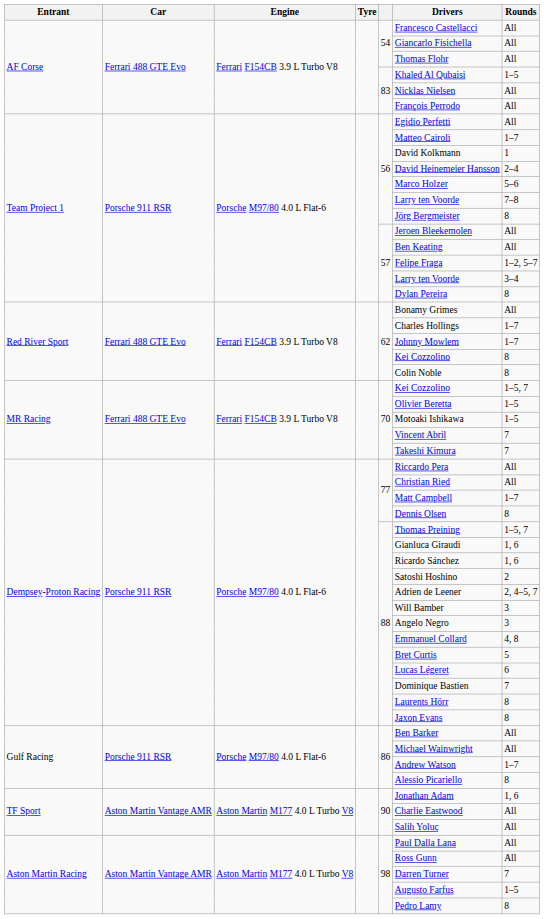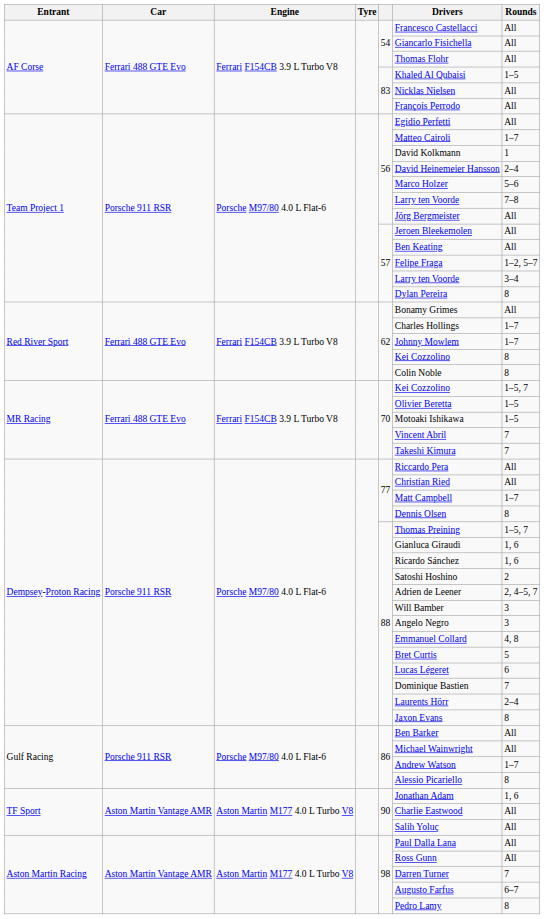(507, 216) 8 -> (510, 216) All
(507, 702) 8 -> (511, 702) 2–4
(511, 890) 1–5 -> (511, 890) 6–7
